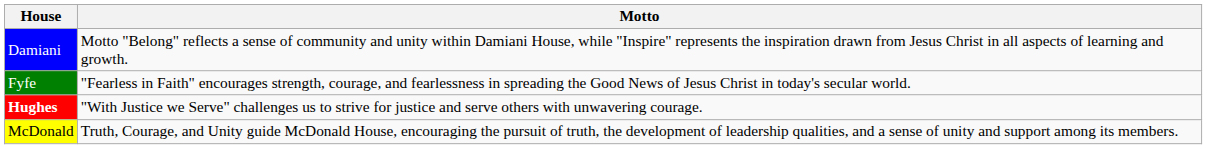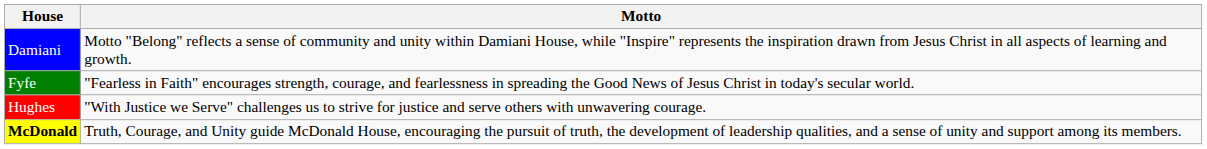(33, 107) bold -> (31, 107) normal
(41, 131) normal -> (43, 131) bold
